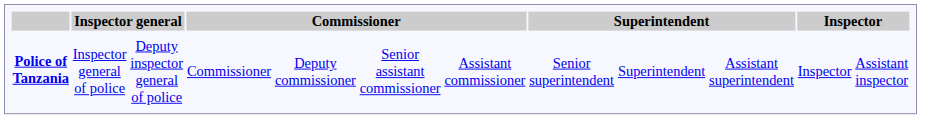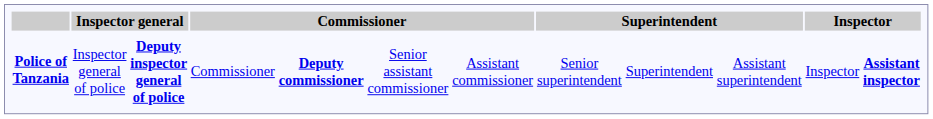(157, 71) normal -> (159, 71) bold
(315, 71) normal -> (321, 71) bold
(882, 71) normal -> (891, 71) bold
